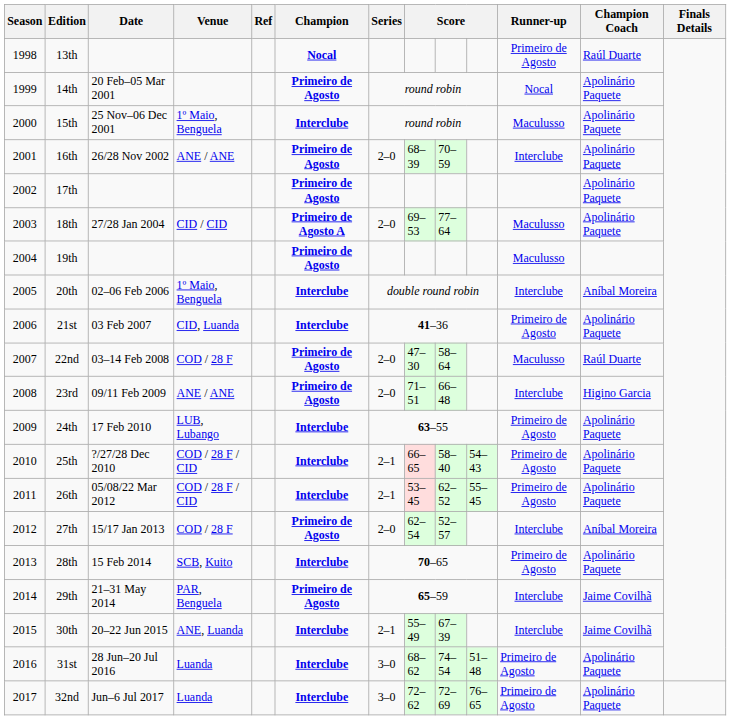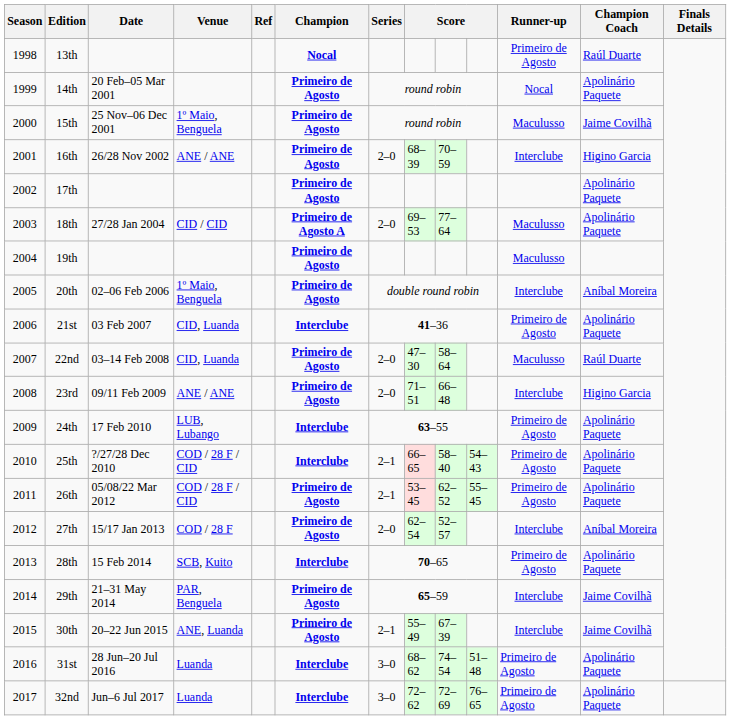(322, 123) Interclube -> (322, 123) Primeiro de Agosto
(609, 123) Apolinário Paquete -> (617, 123) Jaime Covilhã
(609, 157) Apolinário Paquete -> (617, 157) Higino Garcia
(322, 292) Interclube -> (322, 292) Primeiro de Agosto
(205, 360) COD / 28 F -> (208, 360) CID, Luanda
(322, 495) Interclube -> (322, 495) Primeiro de Agosto
(322, 630) Interclube -> (322, 630) Primeiro de Agosto
